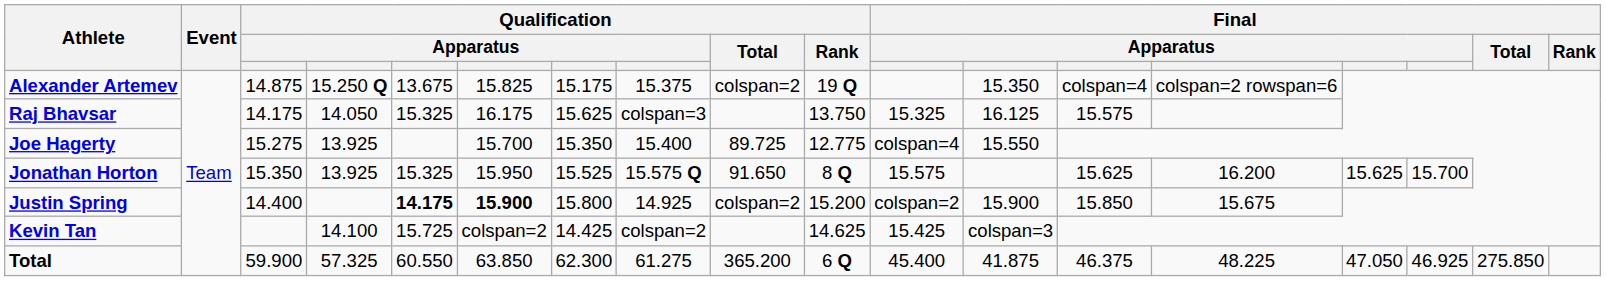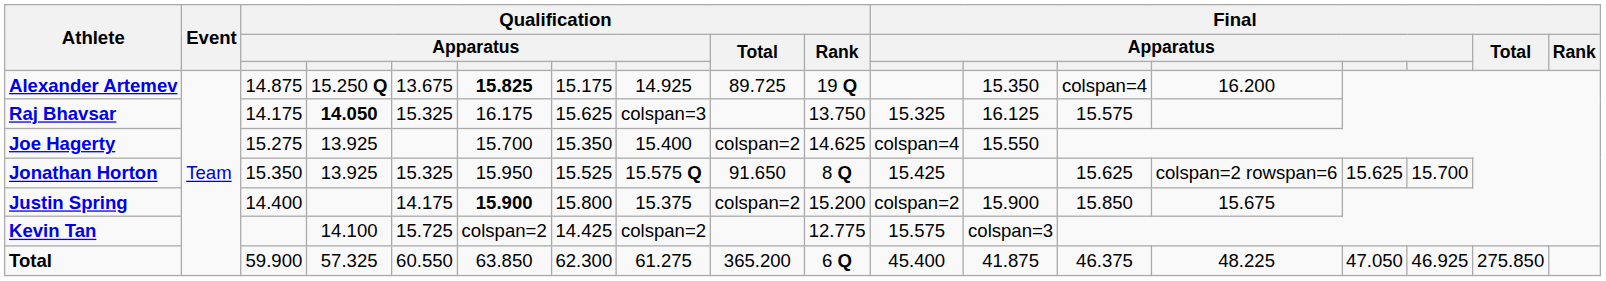(504, 85) normal -> (504, 85) bold
(664, 85) 15.375 -> (664, 85) 14.925
(757, 85) colspan=2 -> (757, 85) 89.725
(1247, 85) colspan=2 rowspan=6 -> (1247, 85) 16.200
(349, 114) normal -> (349, 114) bold
(757, 144) 89.725 -> (757, 144) colspan=2
(837, 144) 12.775 -> (837, 144) 14.625
(917, 173) 15.575 -> (917, 173) 15.425
(1247, 173) 16.200 -> (1247, 173) colspan=2 rowspan=6
(424, 202) bold -> (424, 202) normal
(664, 202) 14.925 -> (664, 202) 15.375
(837, 232) 14.625 -> (837, 232) 12.775
(917, 232) 15.425 -> (917, 232) 15.575
